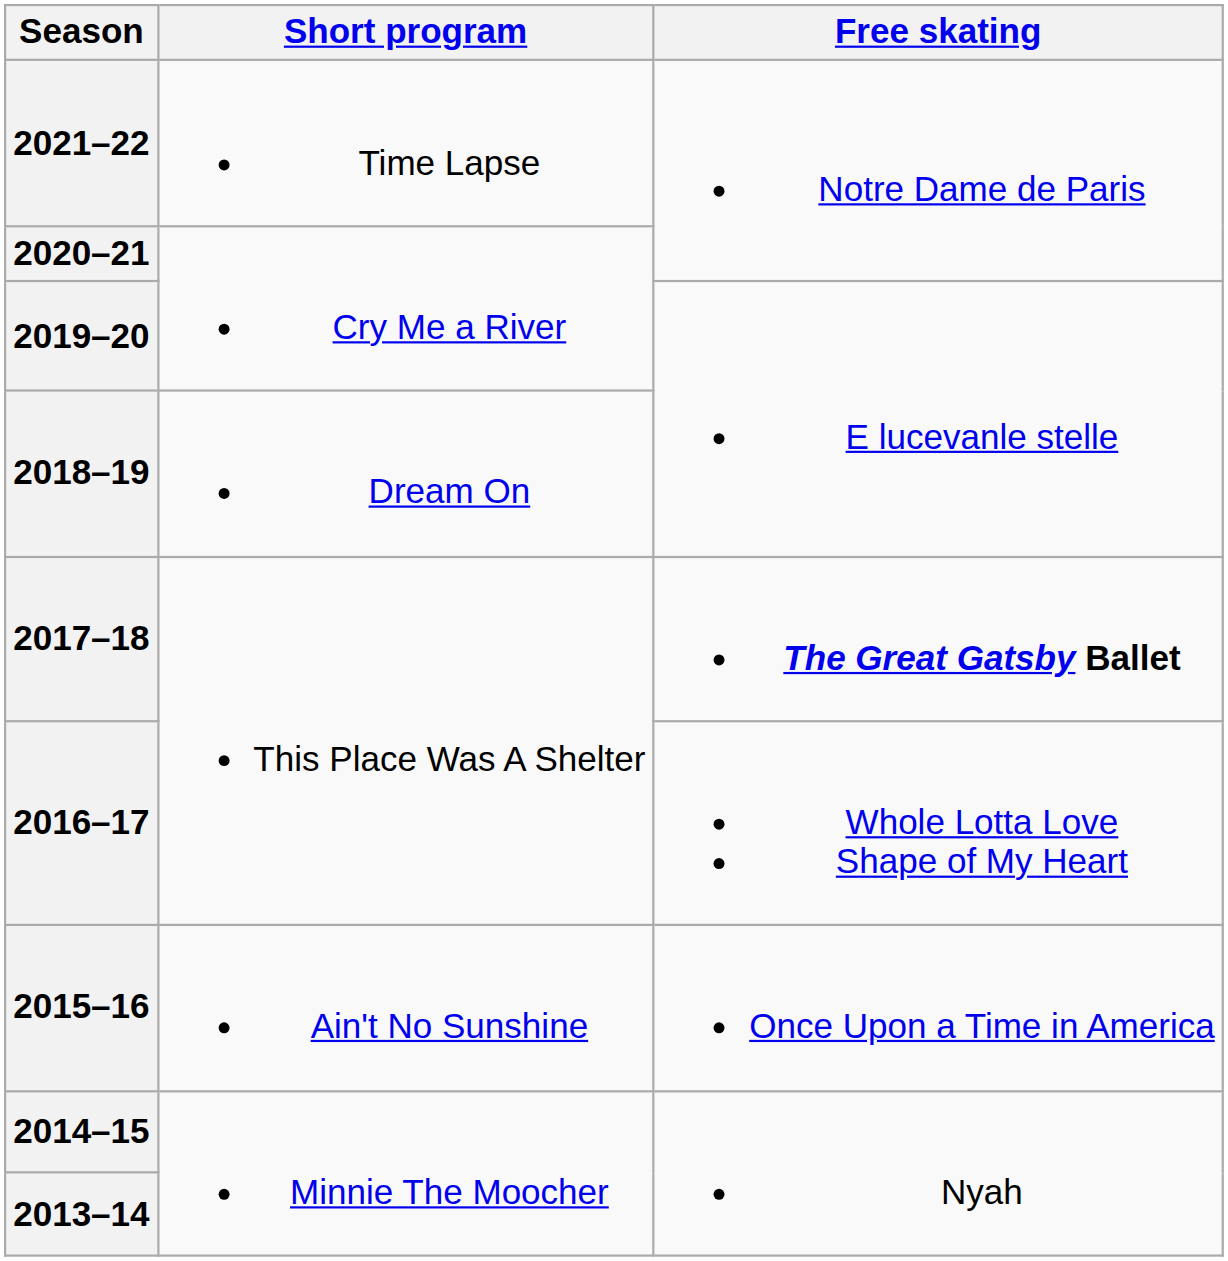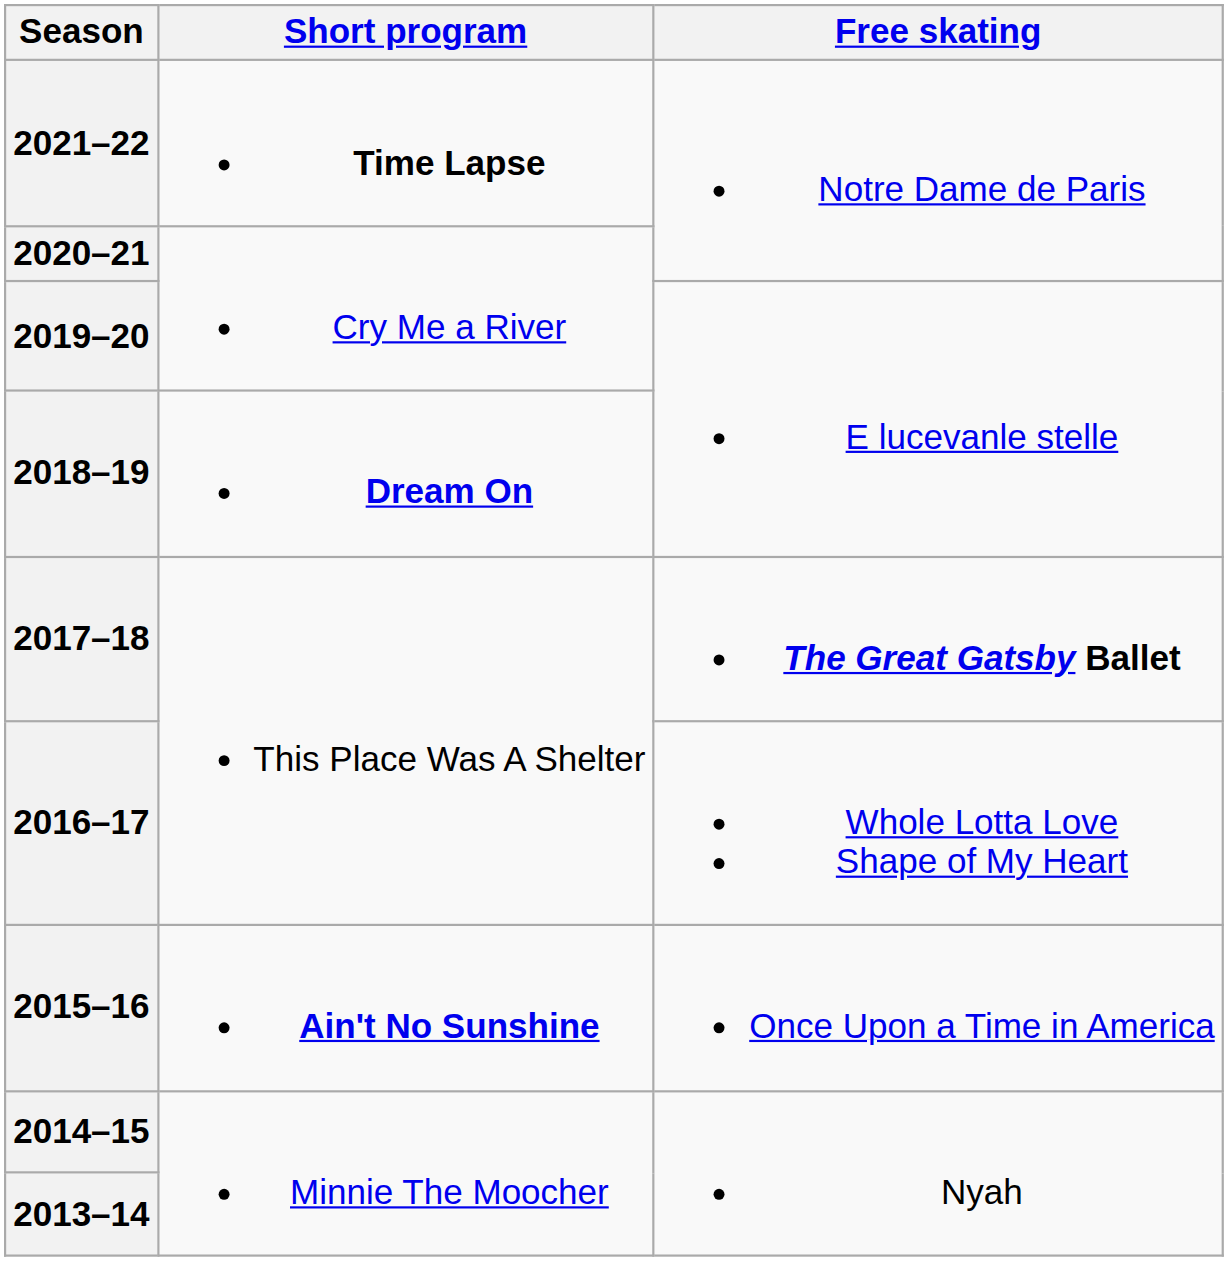(406, 163) normal -> (406, 163) bold
(406, 493) normal -> (406, 493) bold
(406, 1028) normal -> (406, 1028) bold
